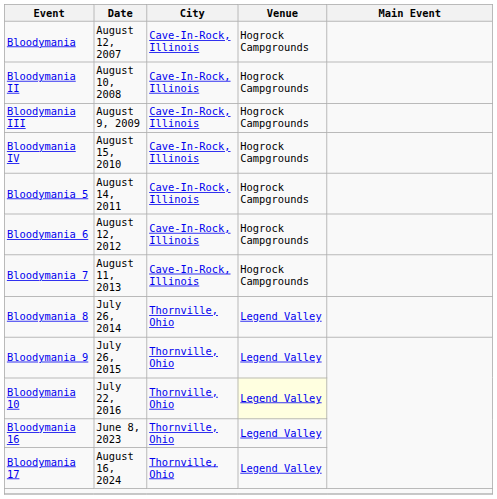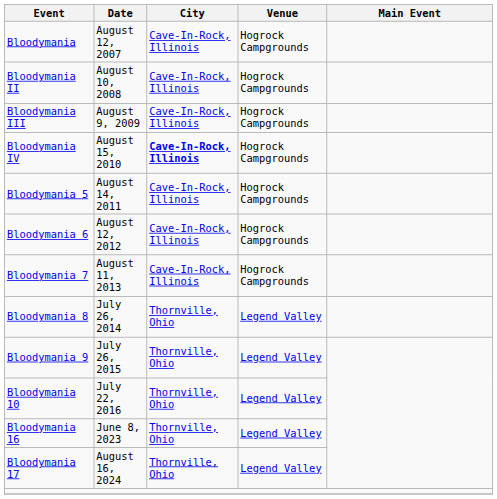(190, 153) normal -> (190, 153) bold
(281, 398) lightyellow background -> (281, 398) no background
